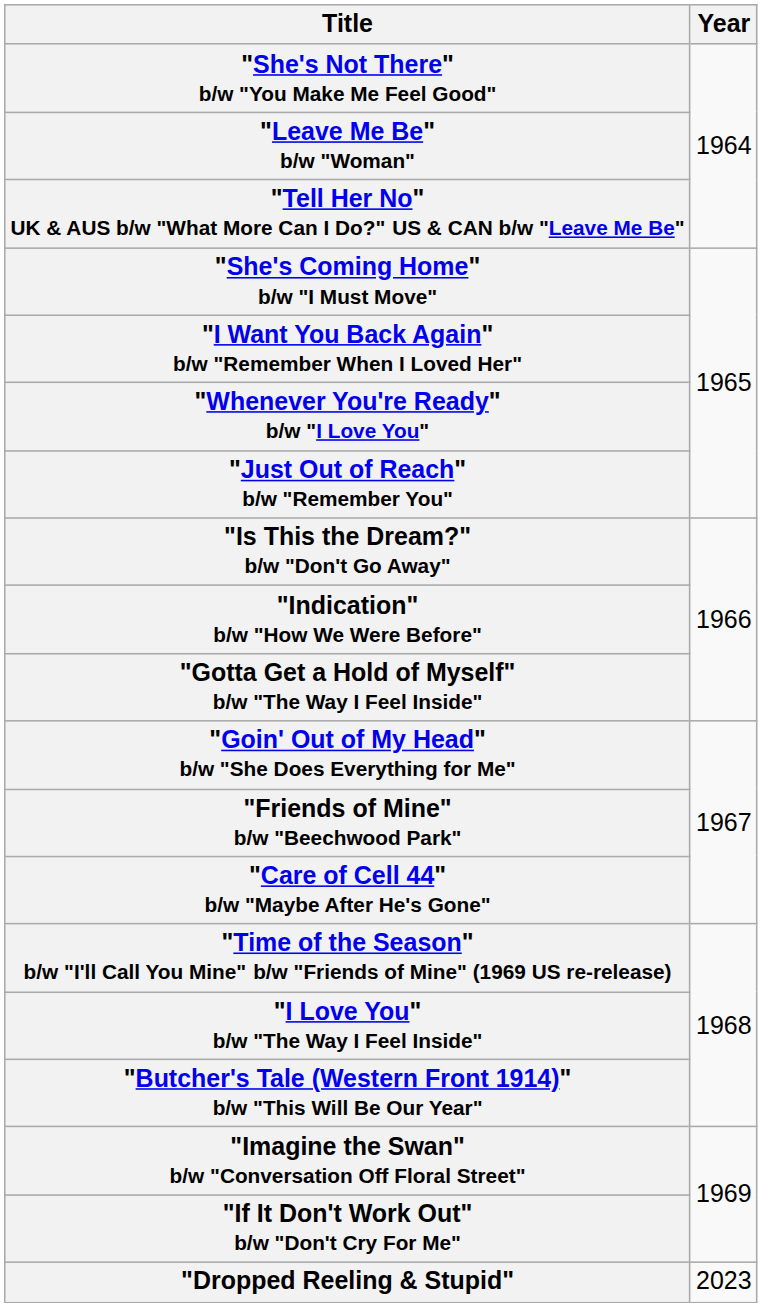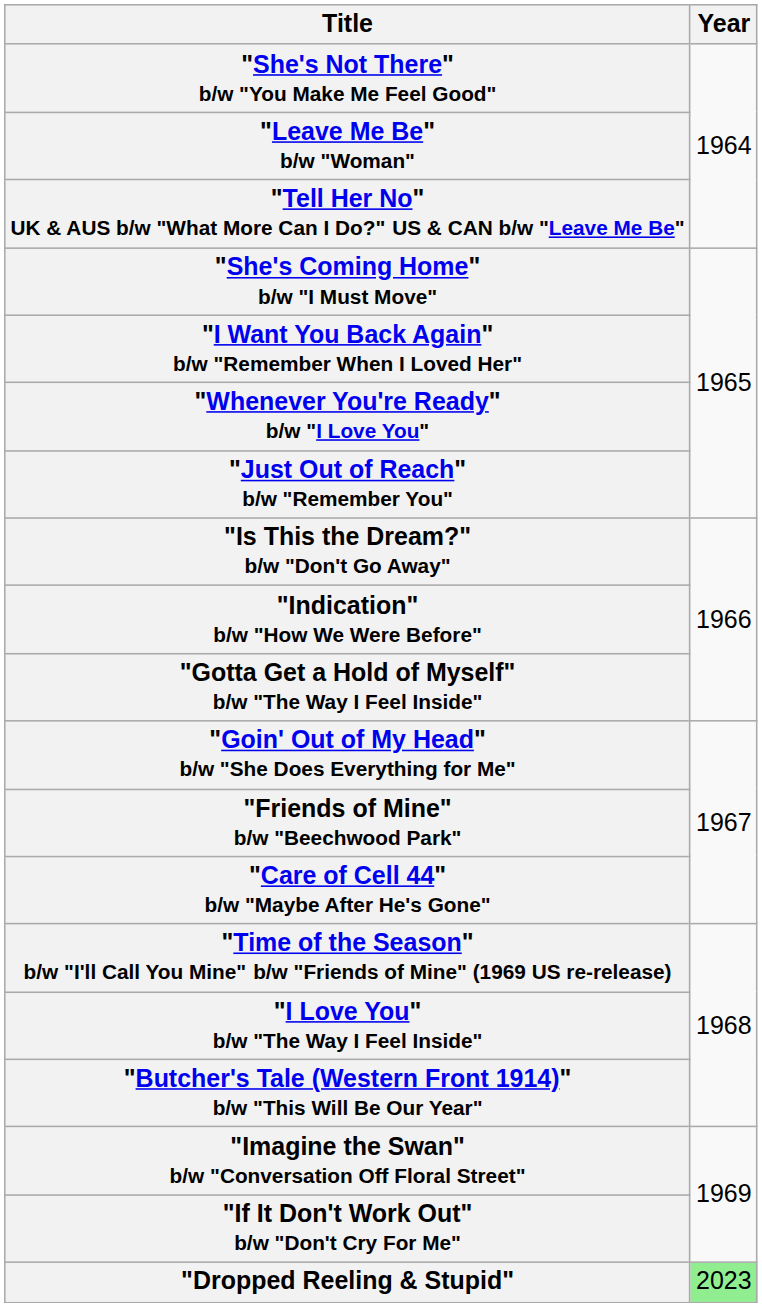(724, 1281) no background -> (724, 1281) lightgreen background
